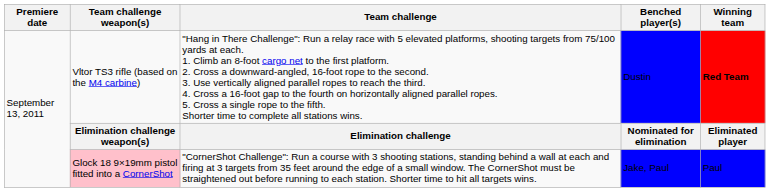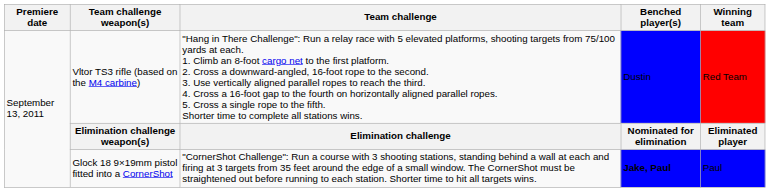(726, 77) bold -> (725, 77) normal
(125, 168) pink background -> (125, 168) no background
(646, 168) normal -> (647, 168) bold
